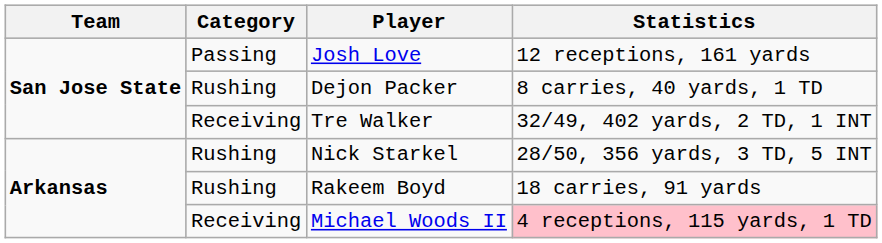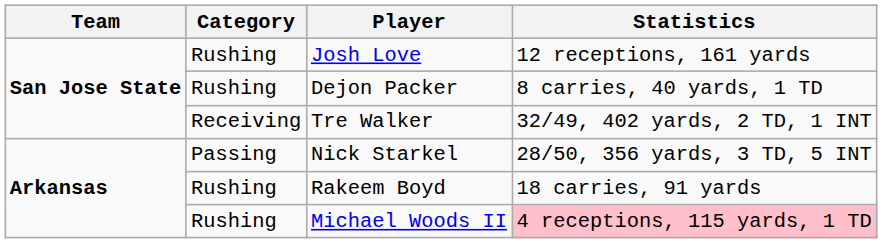(234, 55) Passing -> (234, 55) Rushing
(234, 155) Rushing -> (234, 155) Passing
(246, 221) Receiving -> (234, 221) Rushing
